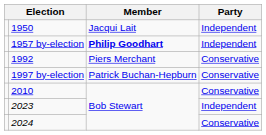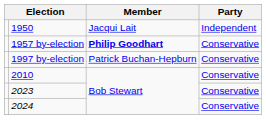(229, 43) Independent -> (230, 43) Conservative
- row: (22, 59)
(229, 106) Independent -> (230, 91) Conservative
